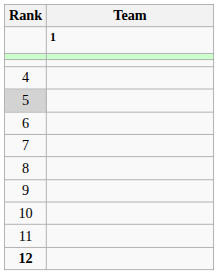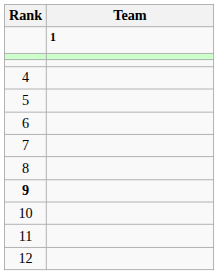(26, 100) lightgrey background -> (26, 100) no background
(26, 190) normal -> (26, 190) bold
(26, 258) bold -> (26, 258) normal
